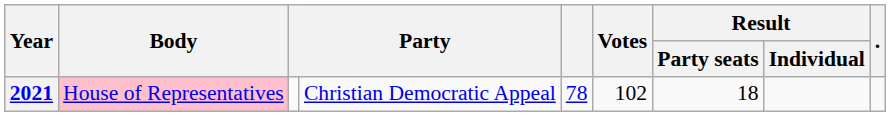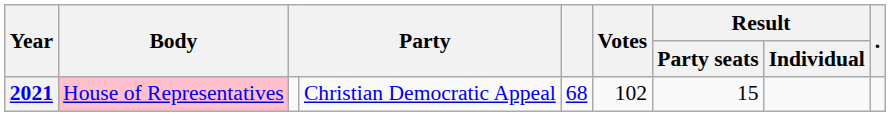(577, 93) 78 -> (577, 93) 68
(748, 93) 18 -> (748, 93) 15
